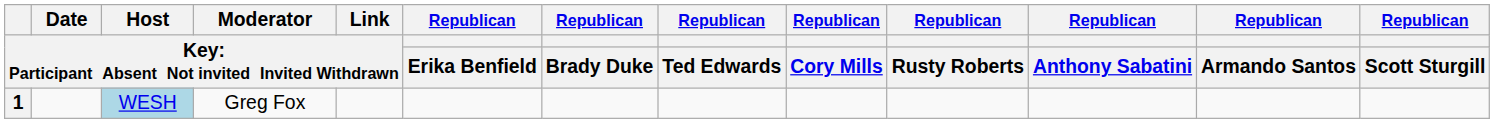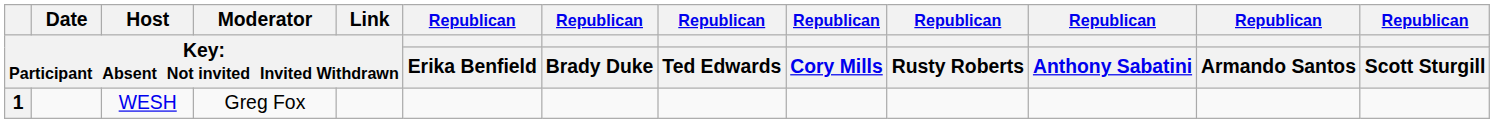(148, 103) lightblue background -> (148, 103) no background
